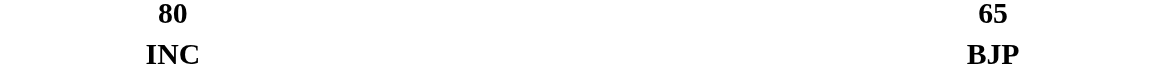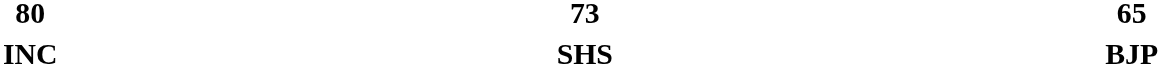+ column: (585, 12)
